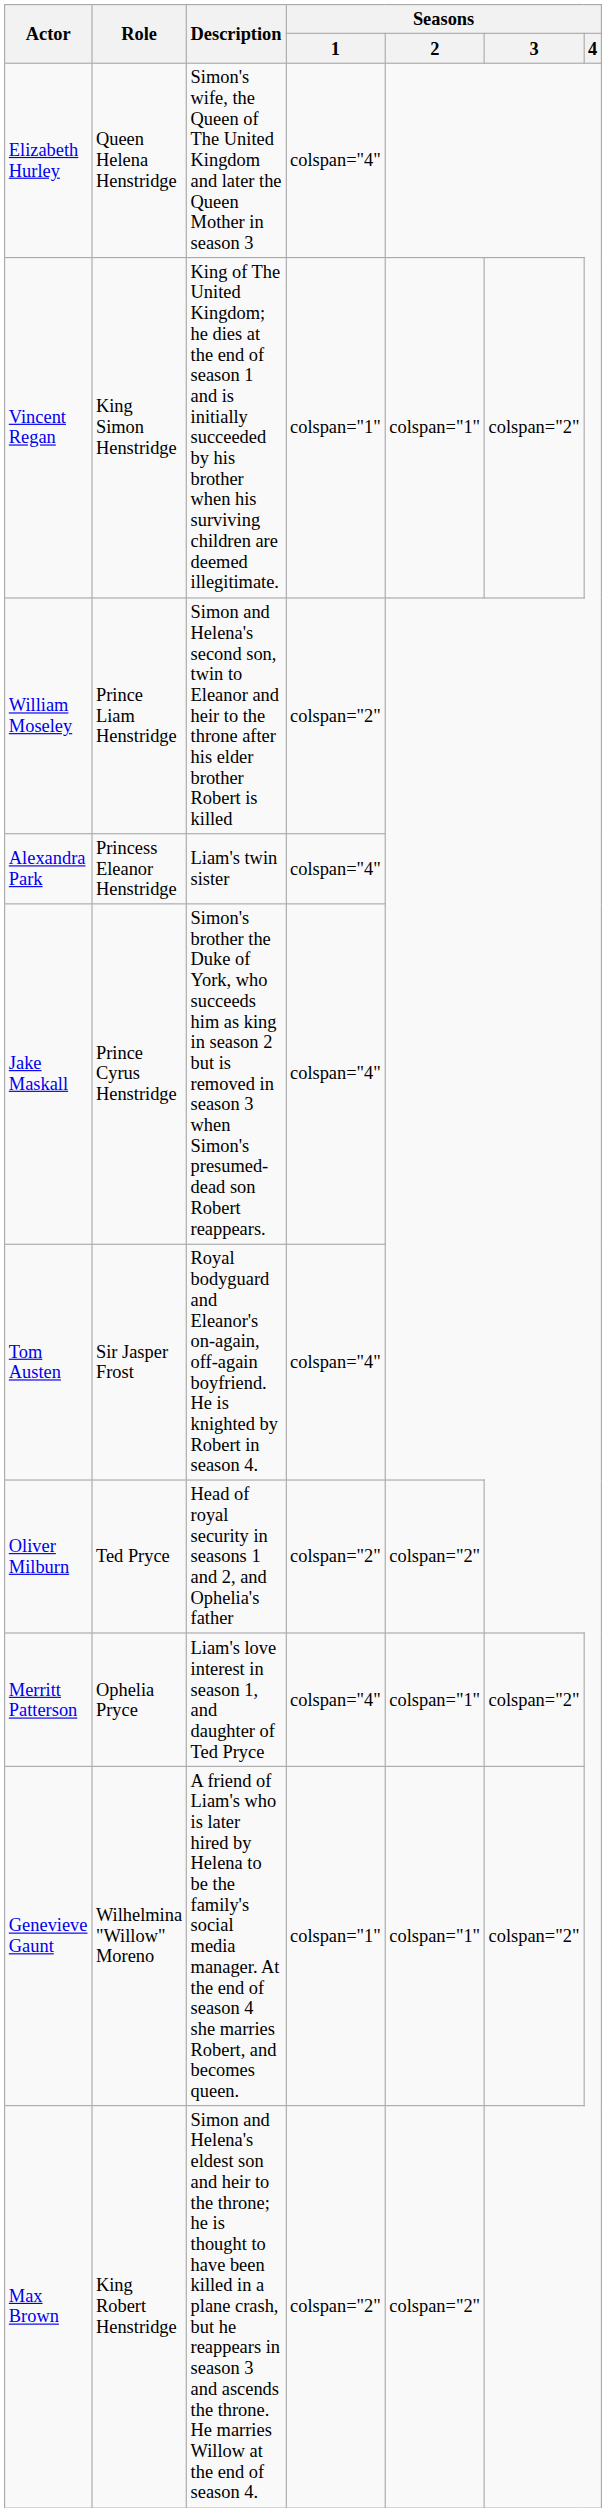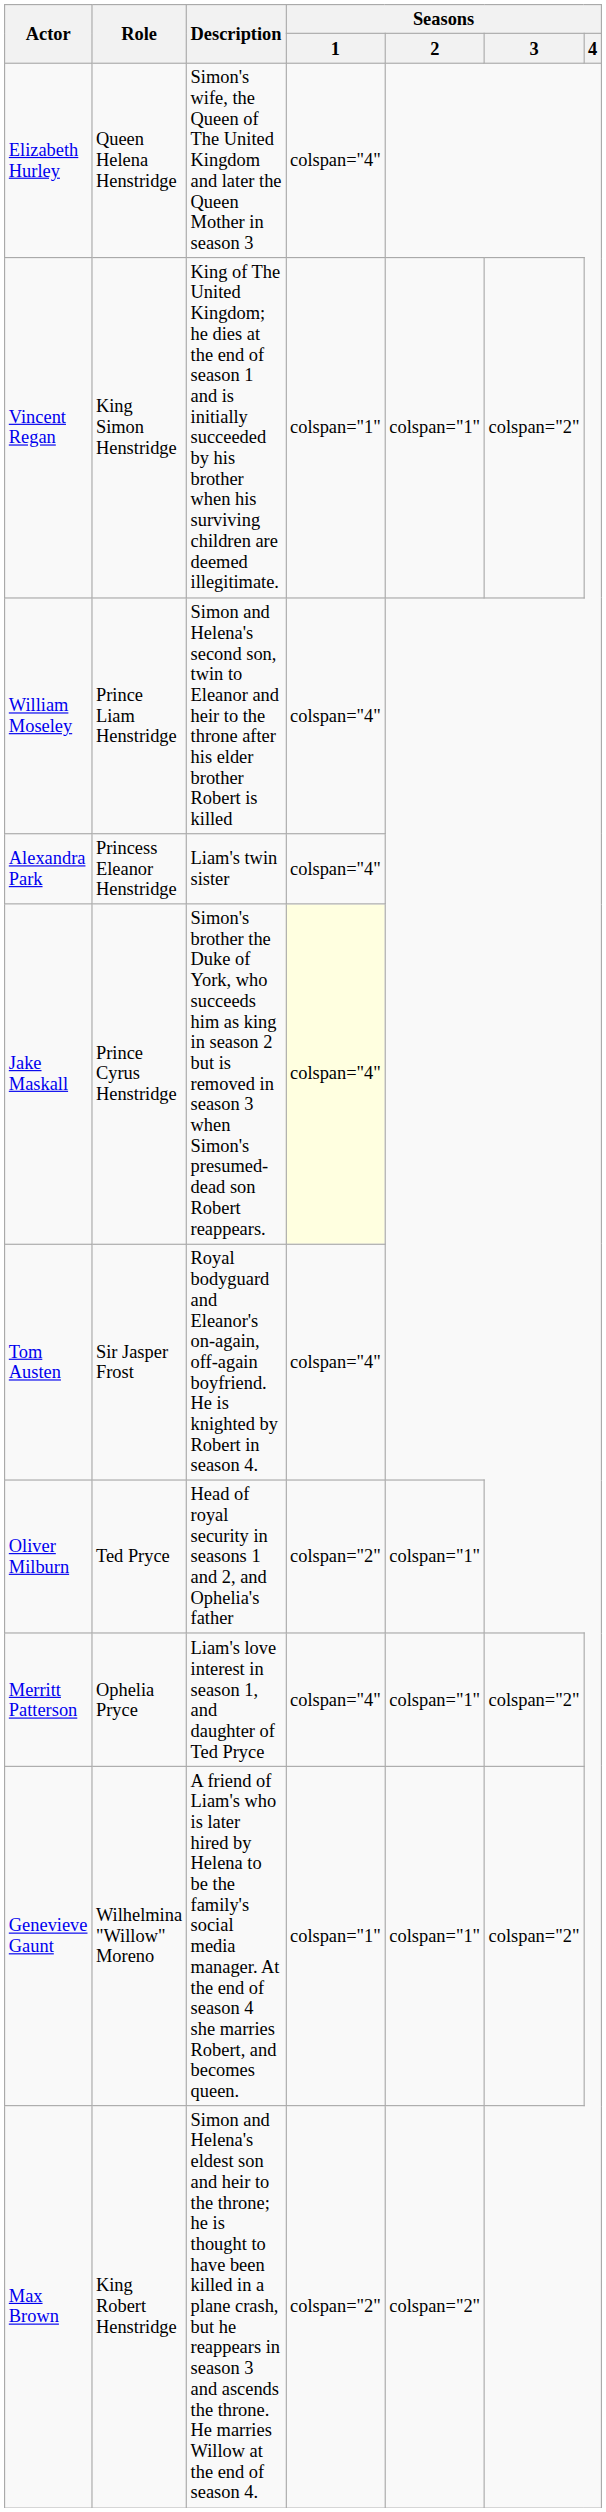(335, 715) colspan="2" -> (335, 715) colspan="4"
(335, 1073) no background -> (335, 1073) lightyellow background
(435, 1556) colspan="2" -> (435, 1556) colspan="1"
